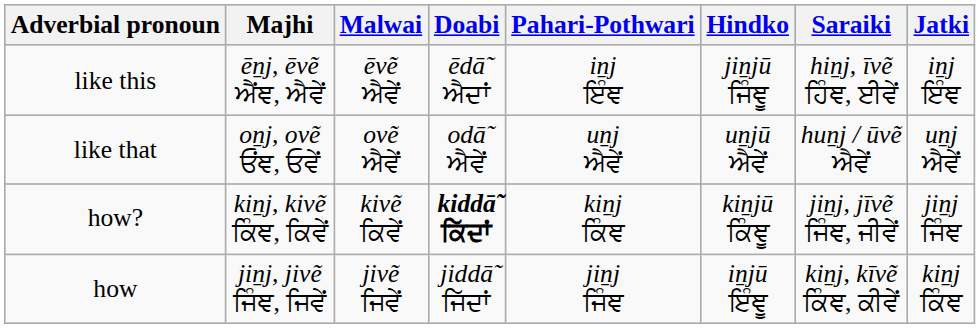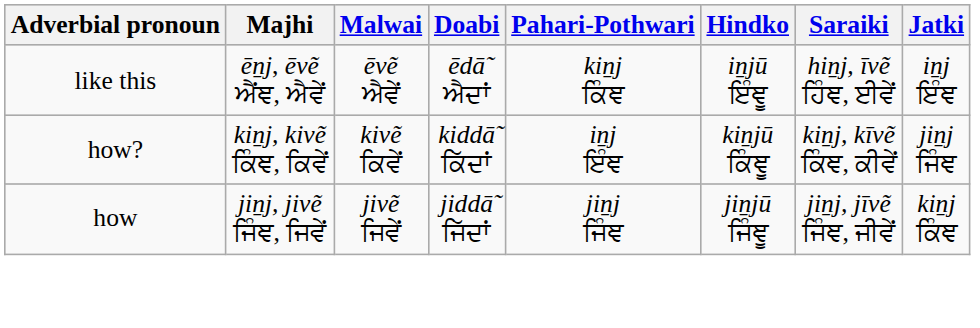(603, 79) iṉj ਇੰਞ -> (603, 79) kiṉj ਕਿੰਞ
(748, 79) jiṉjū ਜਿੰਞੂ -> (748, 79) iṉjū ਇੰਞੂ
- row: (115, 149)
(467, 218) bold -> (467, 149) normal
(603, 218) kiṉj ਕਿੰਞ -> (603, 149) iṉj ਇੰਞ
(851, 218) jiṉj, jīvẽ ਜਿੰਞ, ਜੀਵੇਂ -> (849, 149) kiṉj, kīvẽ ਕਿੰਞ, ਕੀਵੇਂ
(748, 288) iṉjū ਇੰਞੂ -> (748, 218) jiṉjū ਜਿੰਞੂ
(851, 288) kiṉj, kīvẽ ਕਿੰਞ, ਕੀਵੇਂ -> (849, 218) jiṉj, jīvẽ ਜਿੰਞ, ਜੀਵੇਂ
